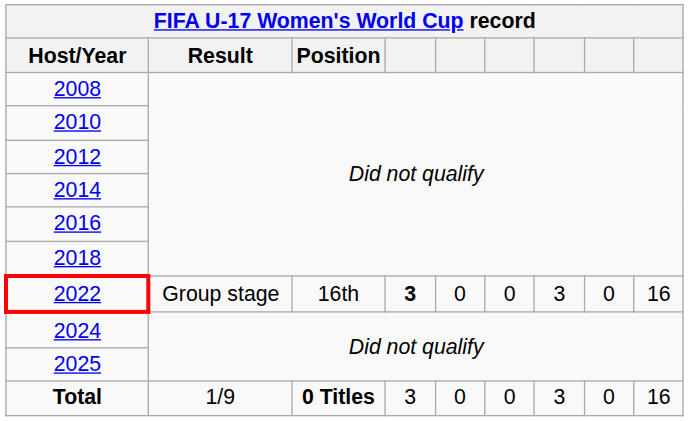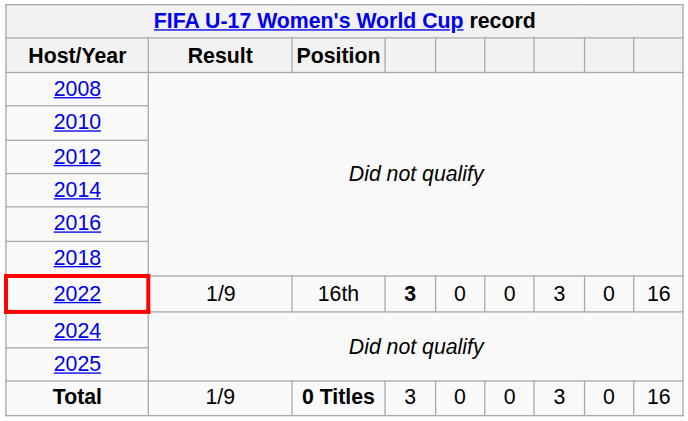(221, 294) Group stage -> (221, 294) 1/9
